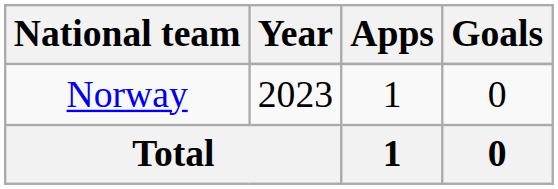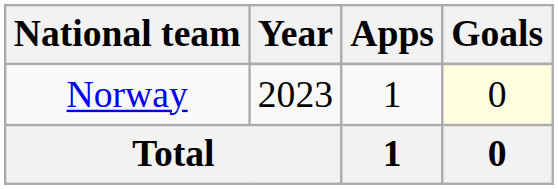(497, 93) no background -> (497, 93) lightyellow background
